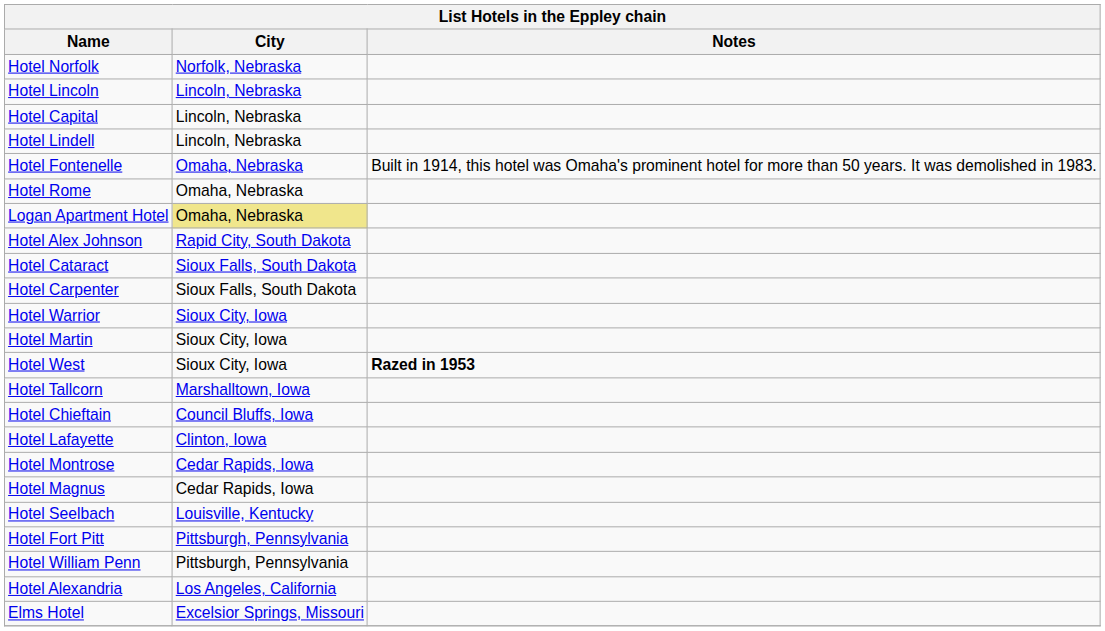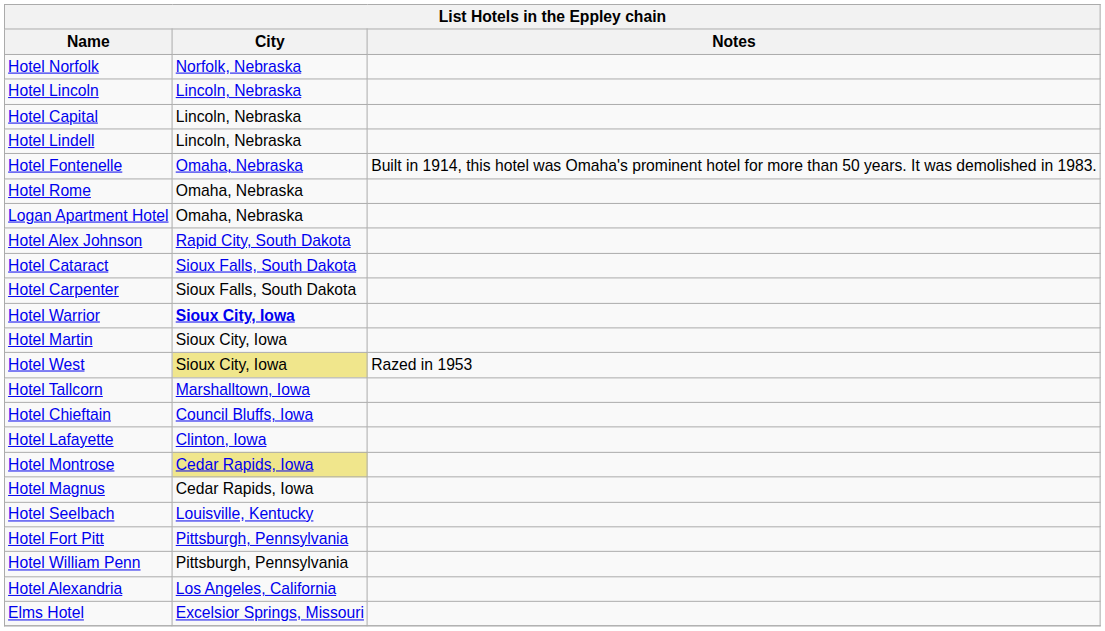(239, 215) khaki background -> (239, 215) no background
(231, 315) normal -> (235, 315) bold
(231, 365) no background -> (231, 365) khaki background
(423, 365) bold -> (422, 365) normal
(245, 464) no background -> (245, 464) khaki background
